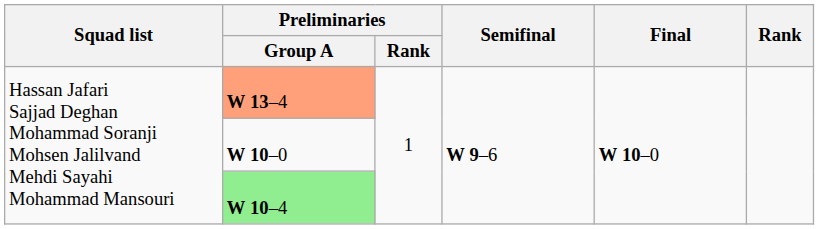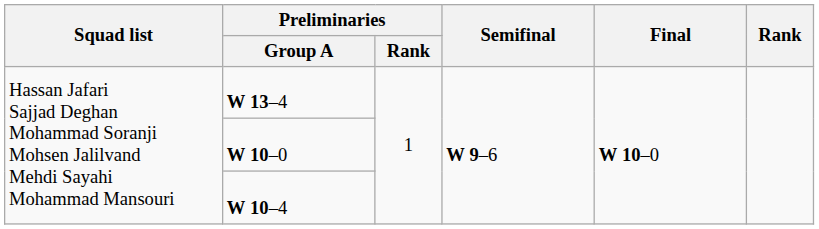(257, 103) lightsalmon background -> (257, 103) no background
(257, 208) lightgreen background -> (257, 208) no background
